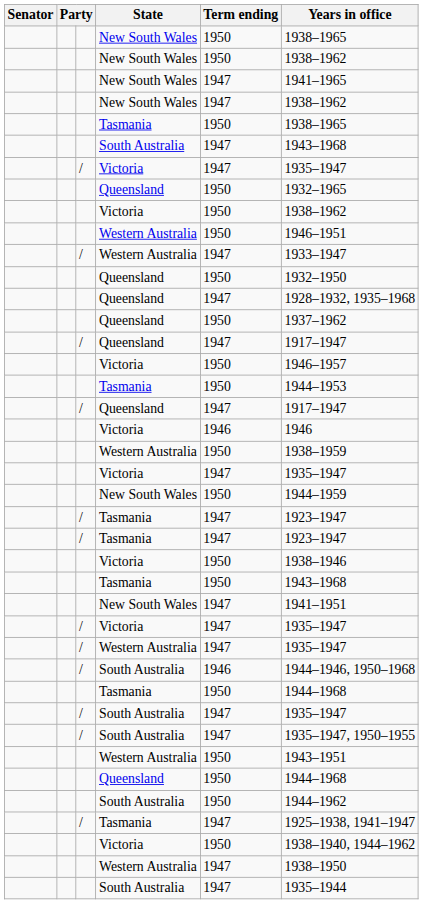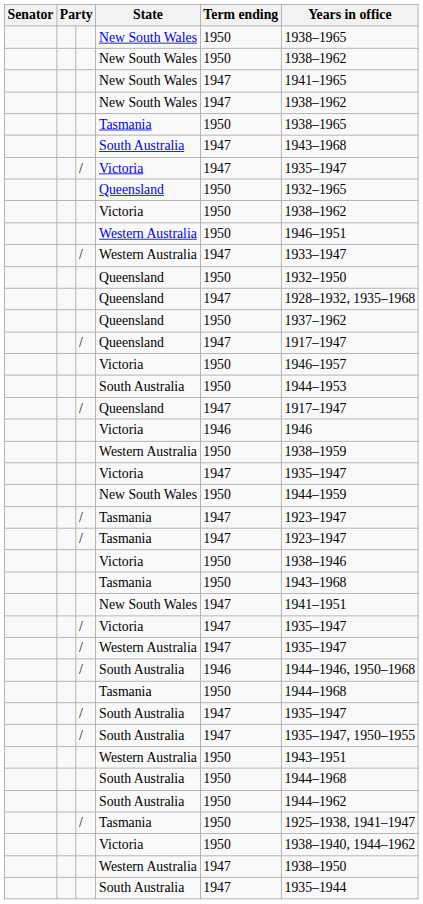(125, 386) Tasmania -> (142, 386) South Australia
(131, 779) Queensland -> (142, 779) South Australia
(217, 822) 1947 -> (217, 822) 1950
